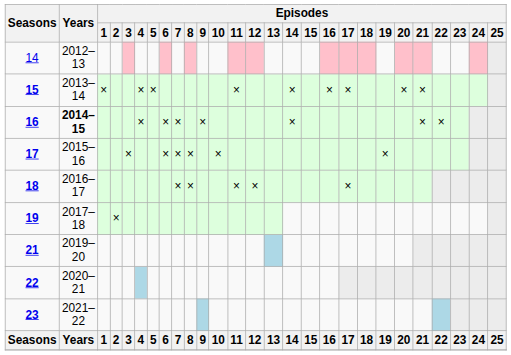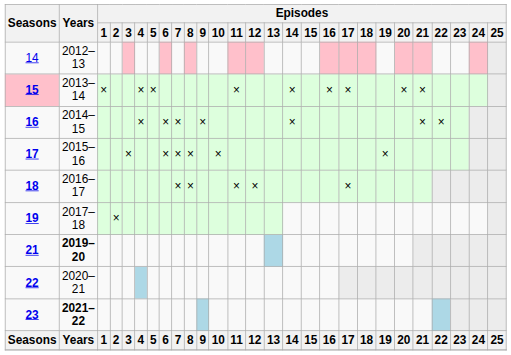(32, 90) no background -> (32, 90) pink background
(78, 122) bold -> (78, 122) normal
(78, 250) normal -> (78, 250) bold
(78, 314) normal -> (78, 314) bold
